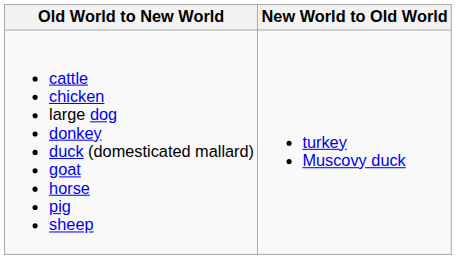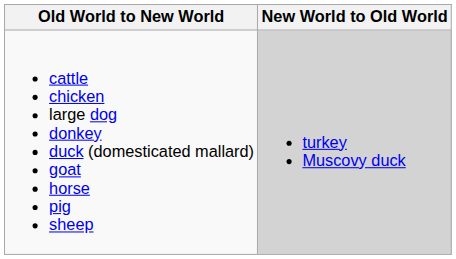(355, 151) no background -> (355, 151) lightgrey background
